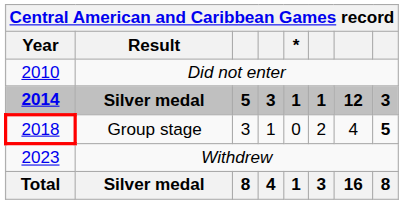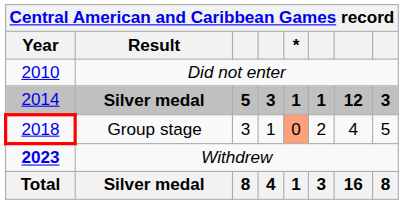(40, 99) bold -> (40, 99) normal
(296, 128) no background -> (296, 128) lightsalmon background
(386, 128) bold -> (386, 128) normal
(40, 158) normal -> (40, 158) bold
